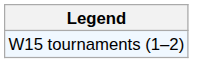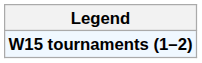(96, 44) normal -> (101, 44) bold
